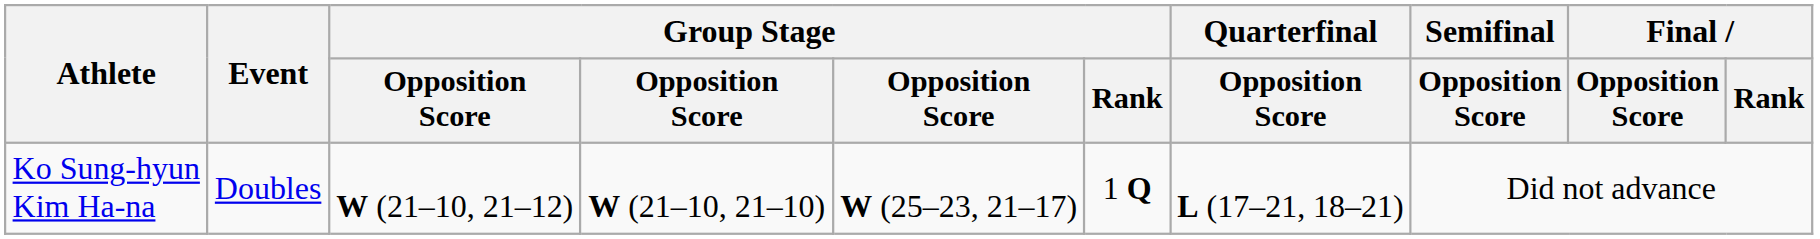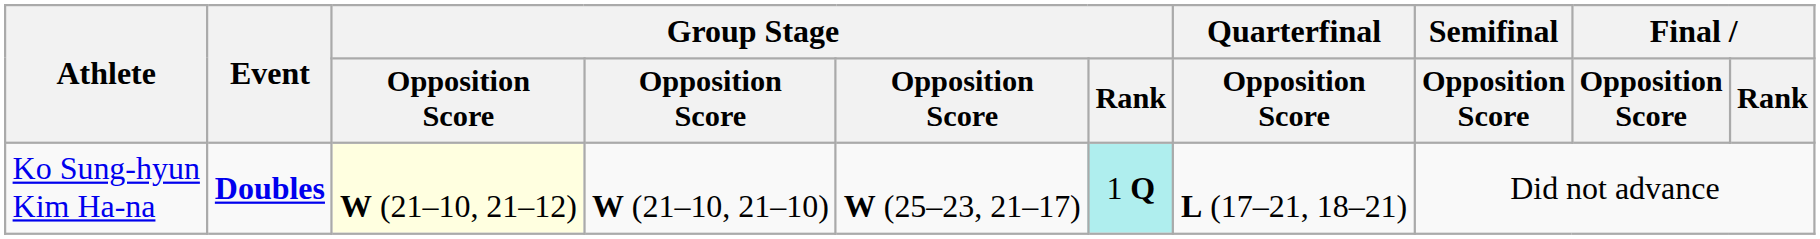(268, 188) normal -> (270, 188) bold
(455, 207) no background -> (458, 207) lightyellow background
(1127, 188) no background -> (1131, 188) paleturquoise background
